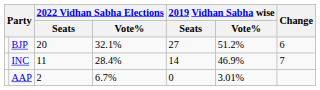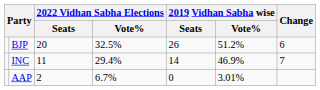(108, 45) 32.1% -> (108, 45) 32.5%
(174, 45) 27 -> (174, 45) 26
(108, 61) 28.4% -> (108, 61) 29.4%
